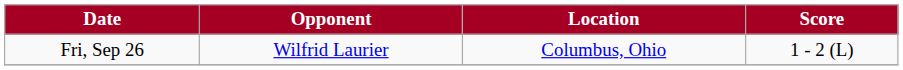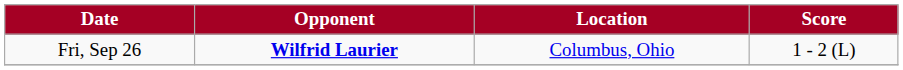(331, 49) normal -> (334, 49) bold
